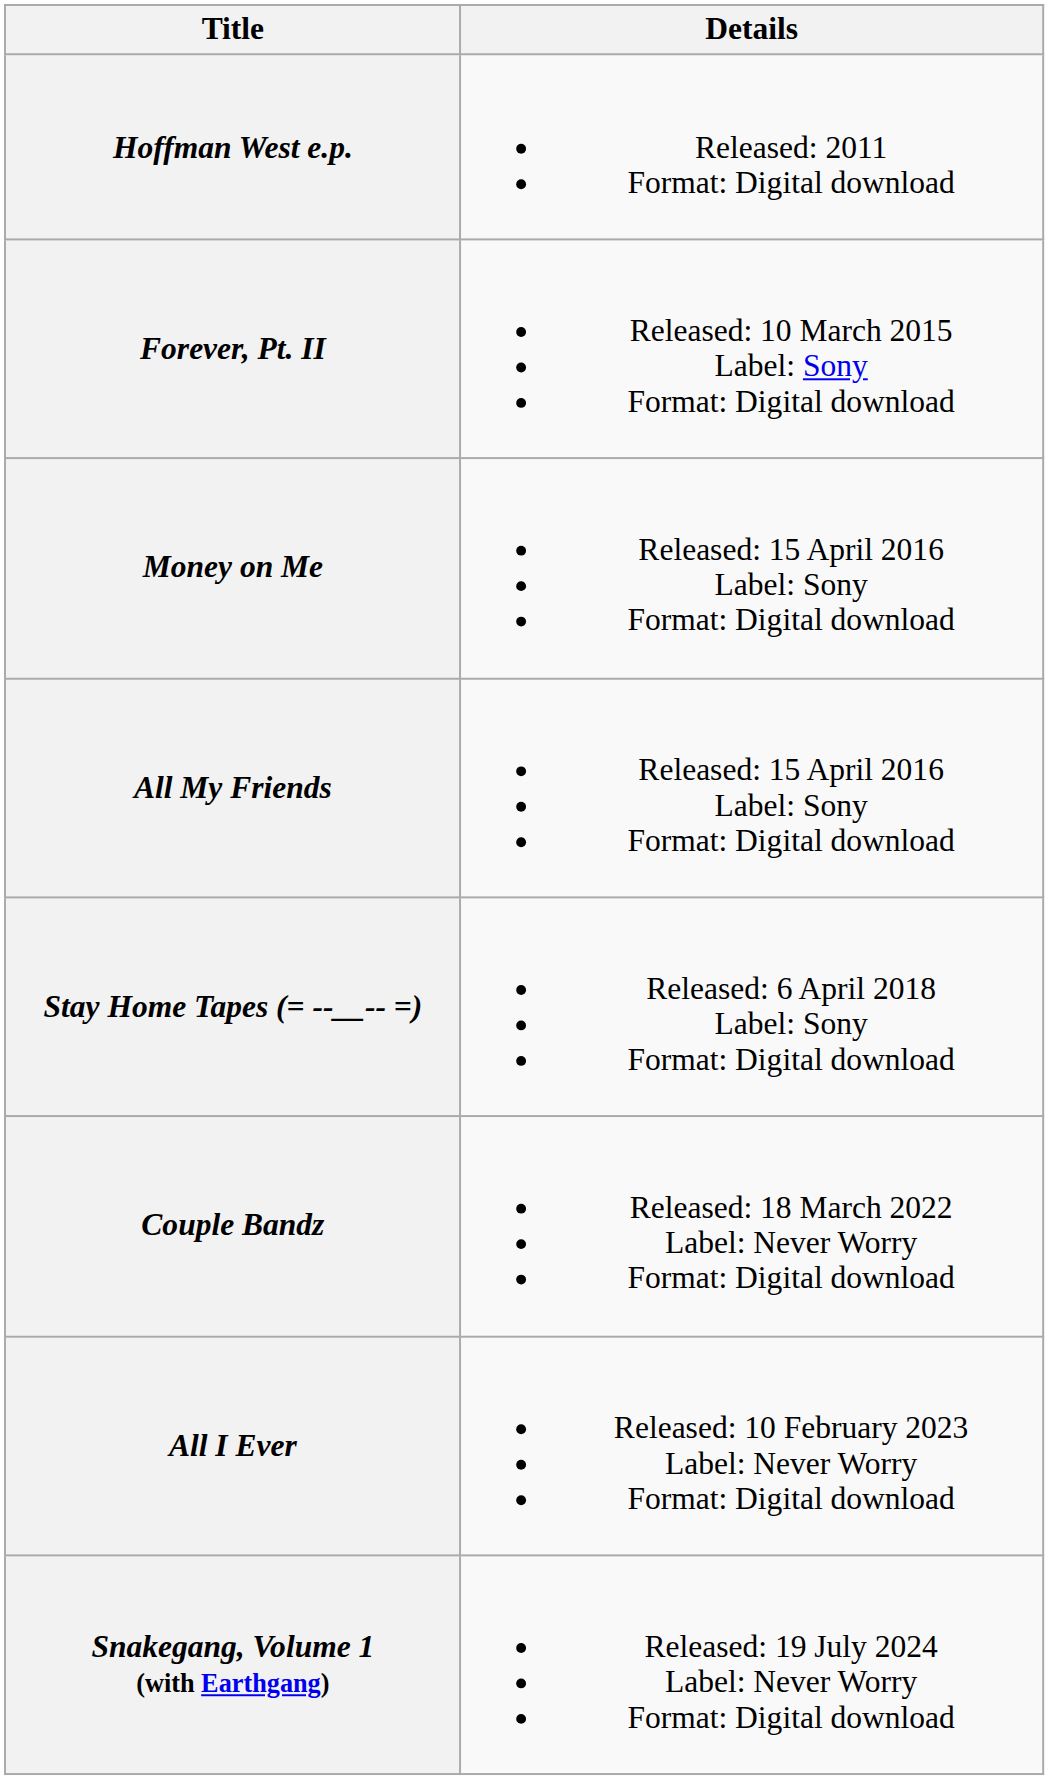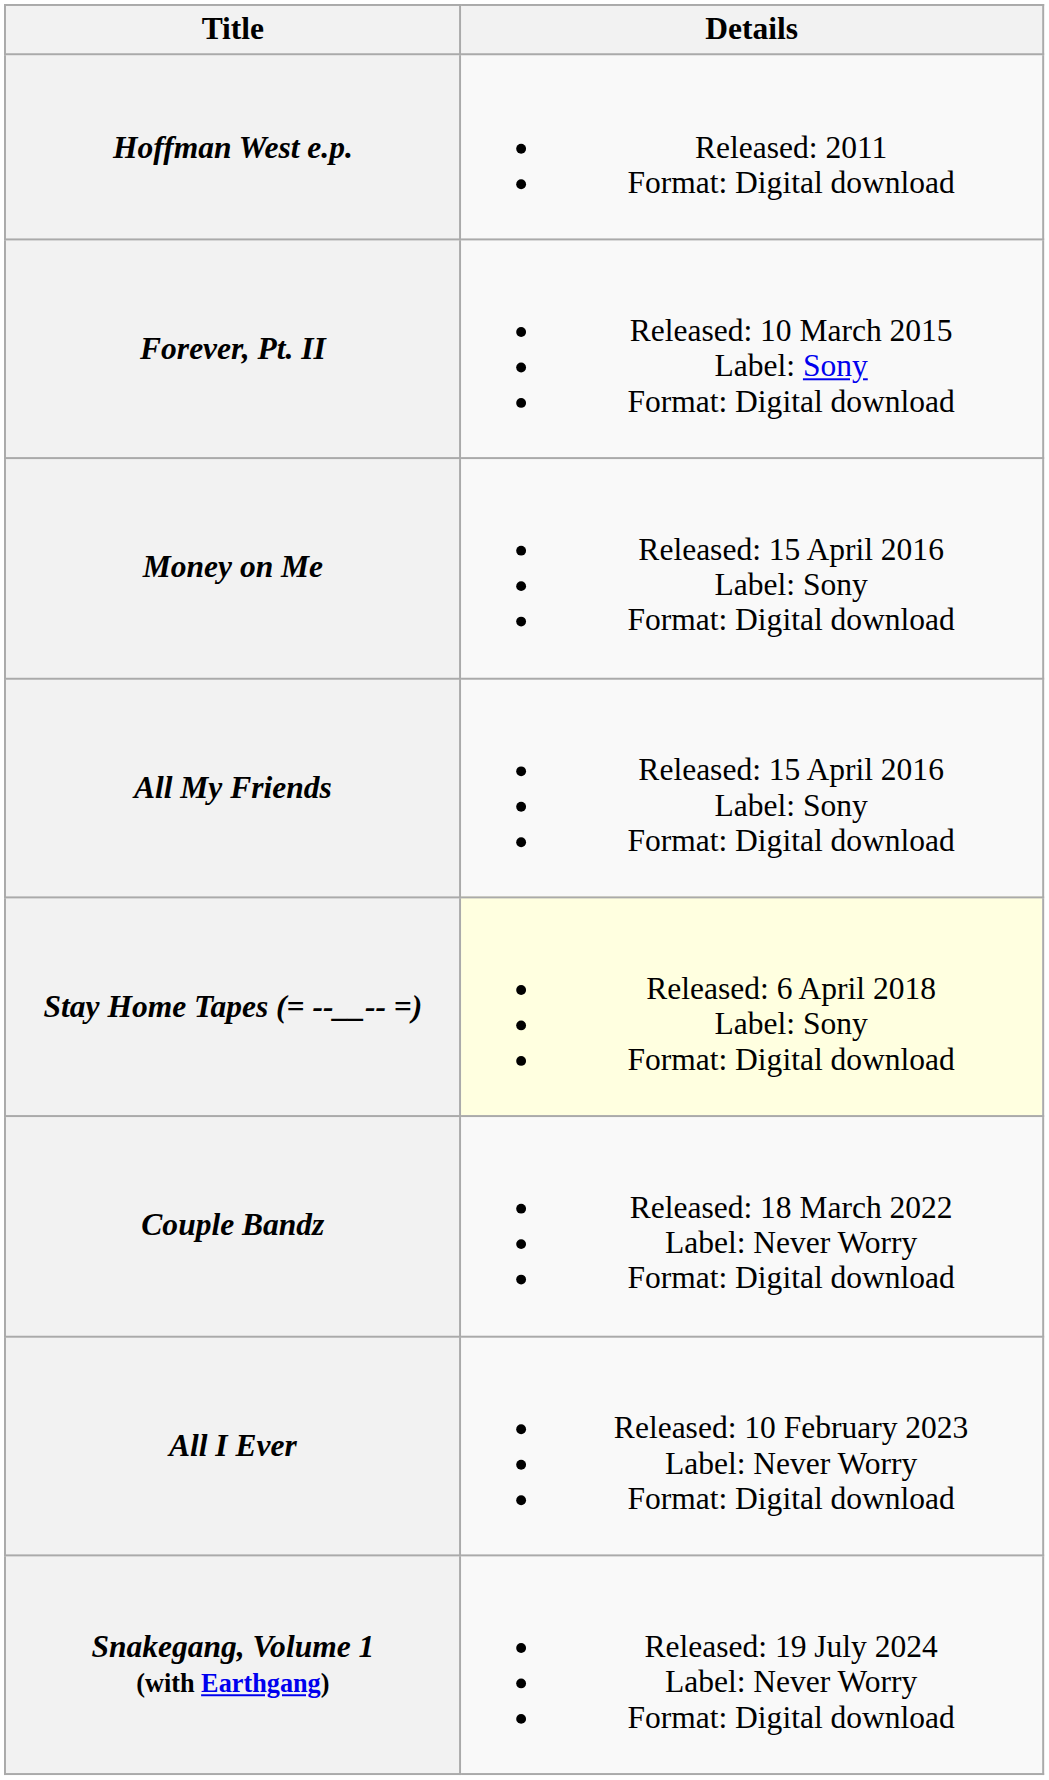(752, 1025) no background -> (752, 1025) lightyellow background
